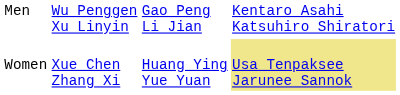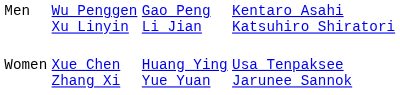(292, 73) khaki background -> (292, 73) no background
